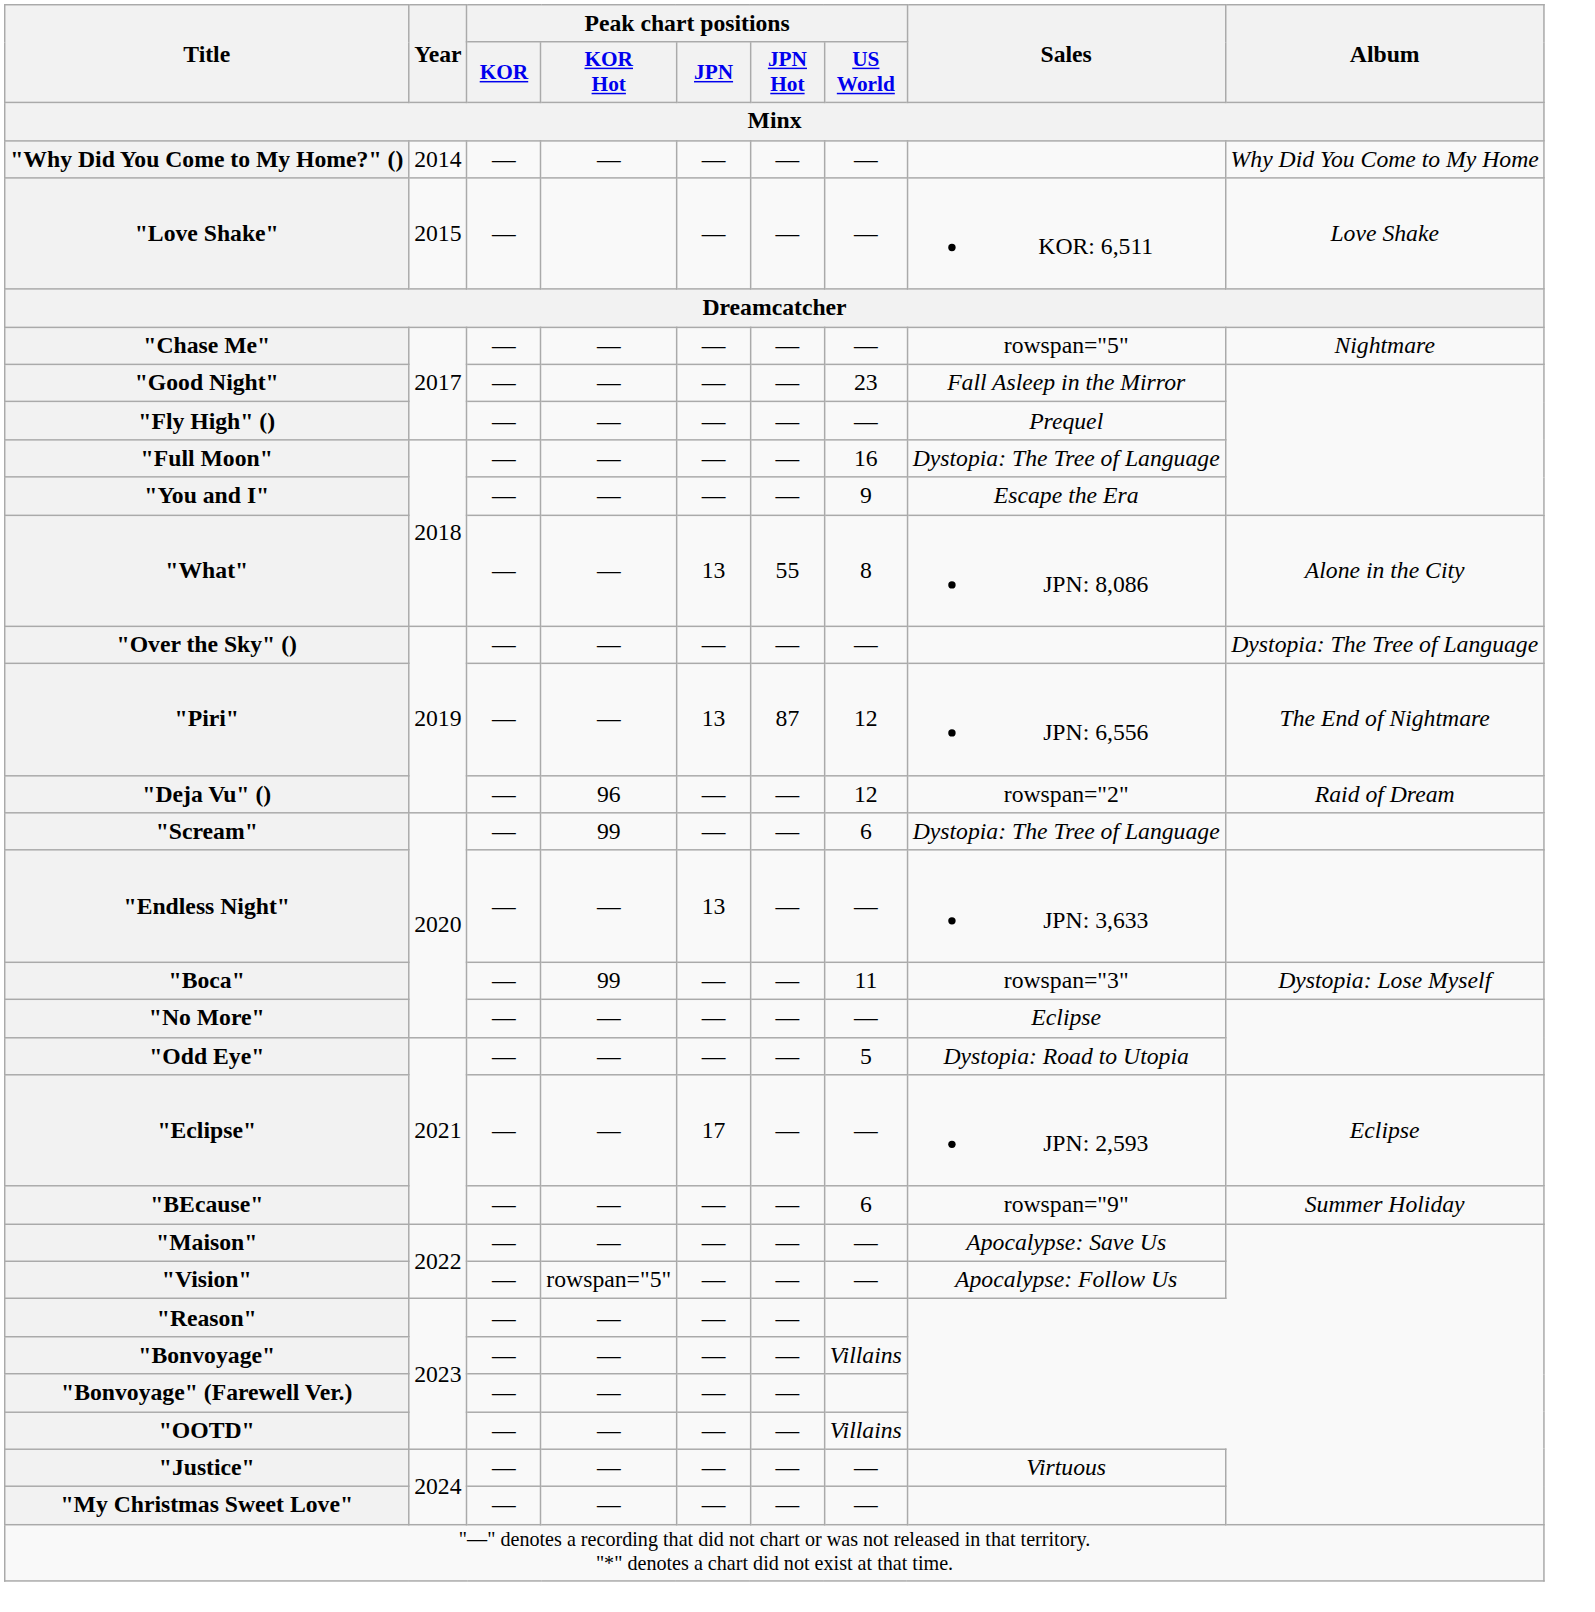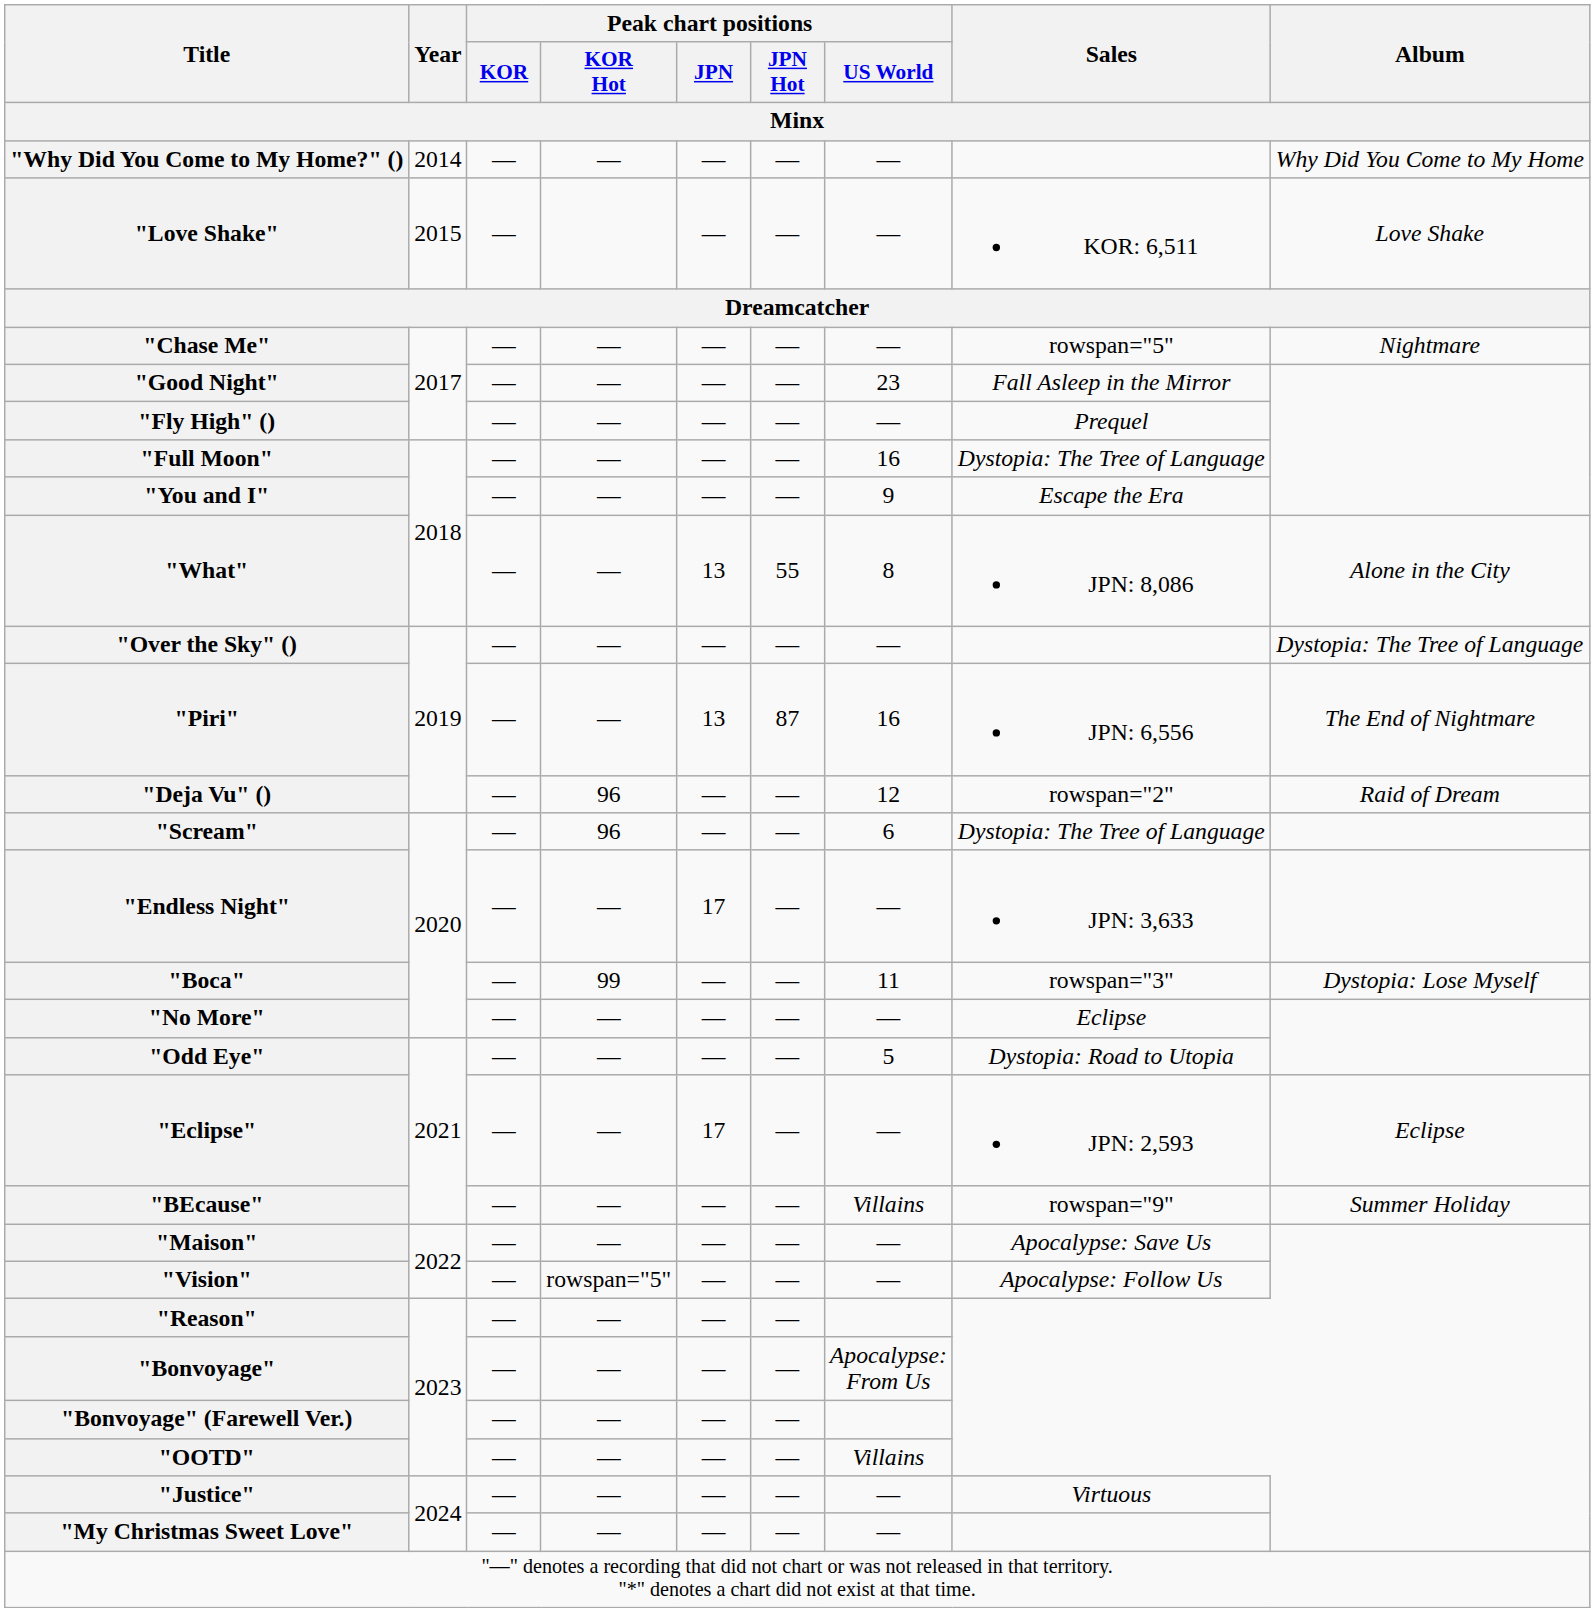(866, 719) 12 -> (888, 719) 16
(609, 831) 99 -> (609, 831) 96
(714, 905) 13 -> (714, 905) 17
(866, 1204) 6 -> (888, 1204) Villains
(866, 1354) Villains -> (888, 1368) Apocalypse: From Us
